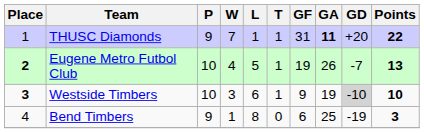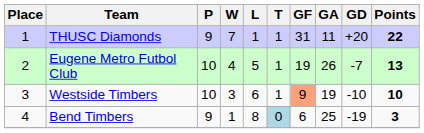(329, 36) bold -> (329, 36) normal
(25, 66) bold -> (25, 66) normal
(25, 95) bold -> (25, 95) normal
(303, 95) no background -> (303, 95) lightsalmon background
(357, 95) lightgrey background -> (357, 95) no background
(278, 116) no background -> (278, 116) lightblue background
